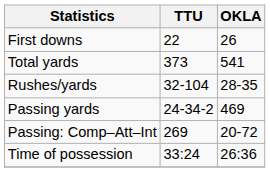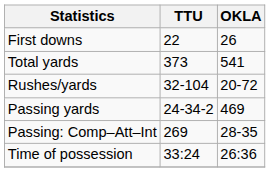(239, 85) 28-35 -> (239, 85) 20-72
(239, 132) 20-72 -> (239, 132) 28-35
